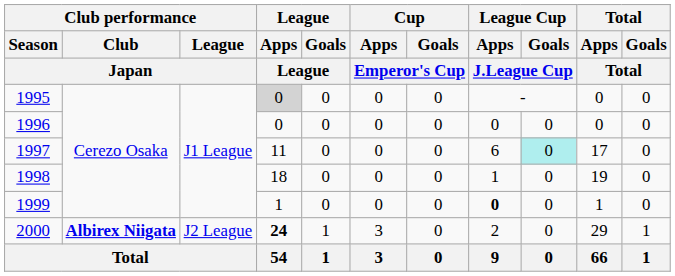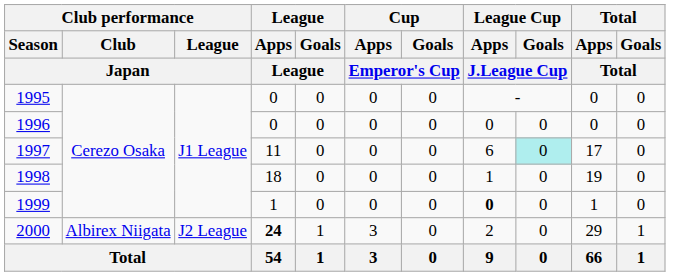(279, 97) lightgrey background -> (273, 97) no background
(121, 230) bold -> (118, 230) normal
